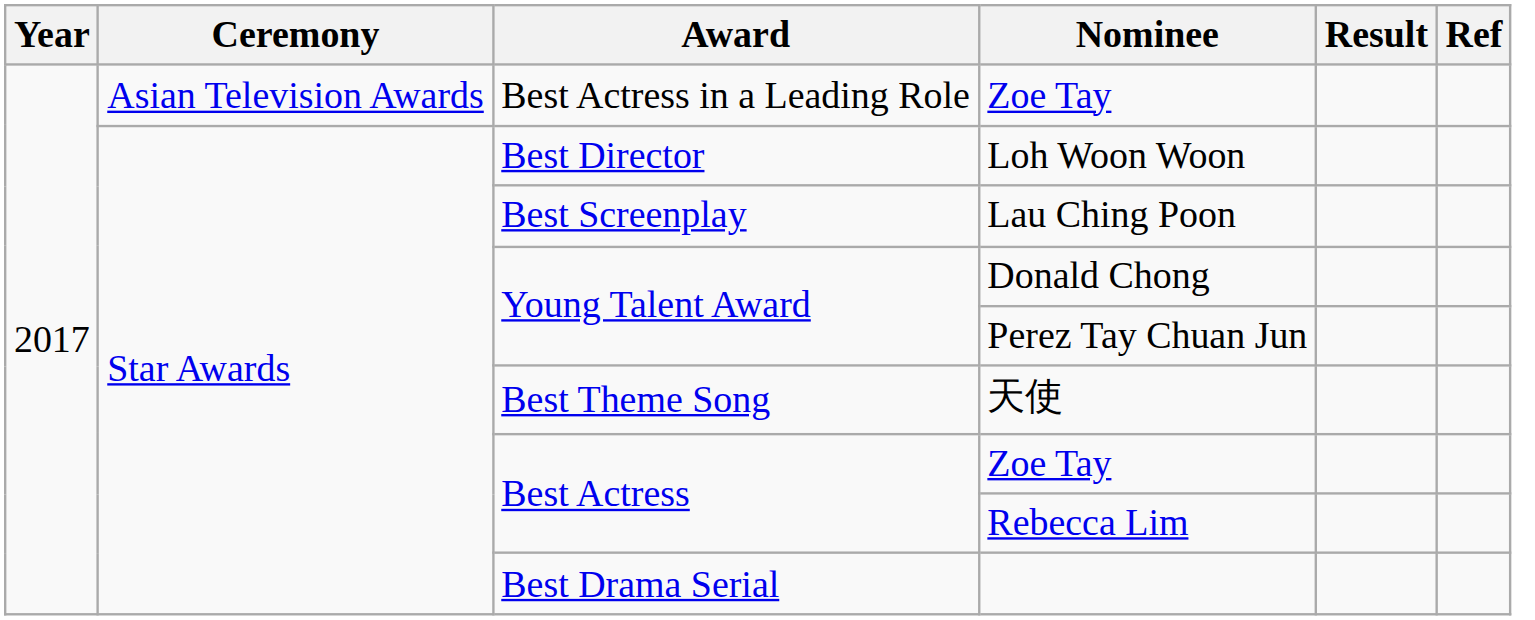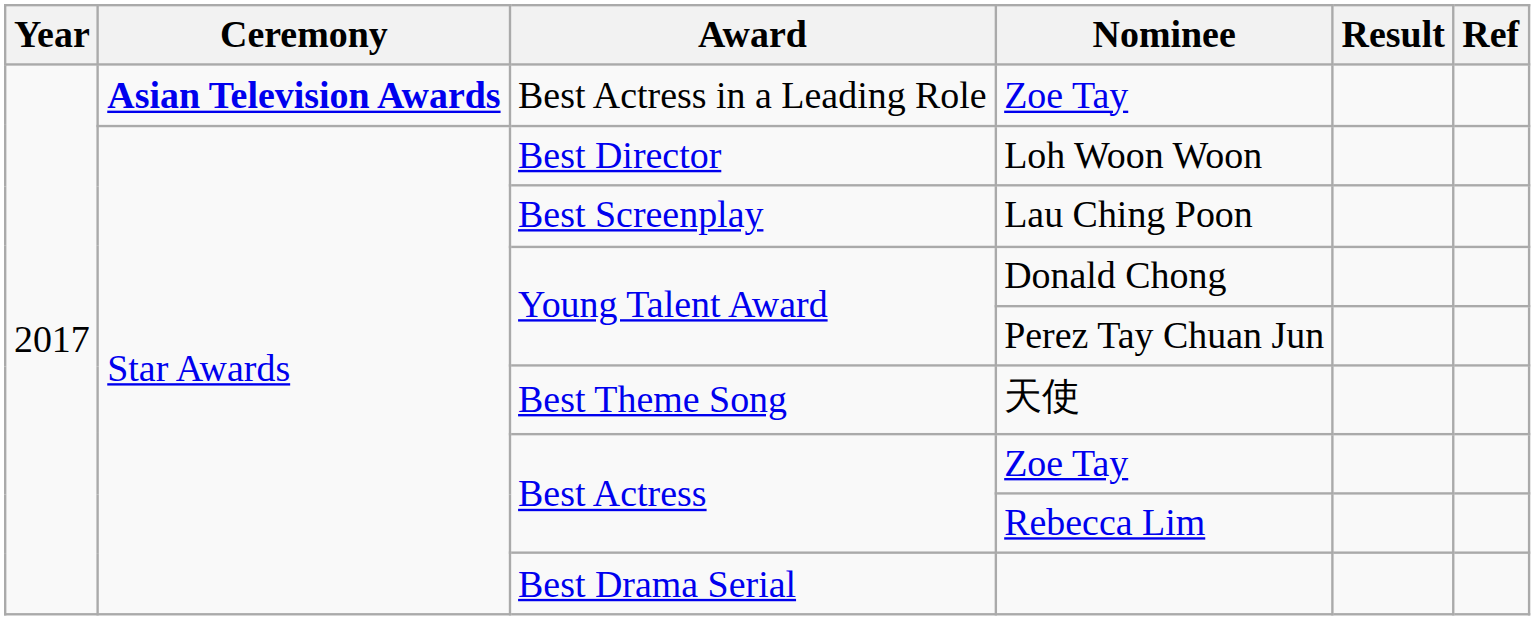(296, 94) normal -> (304, 94) bold
